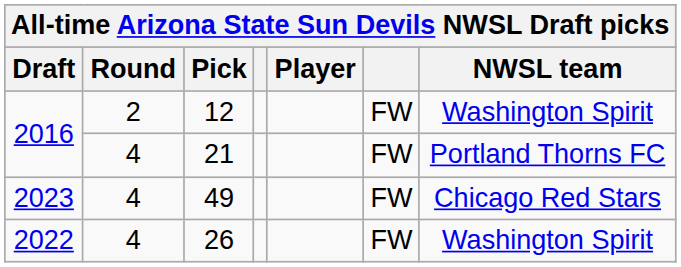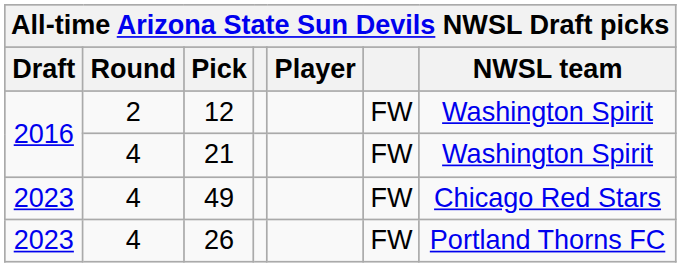(548, 154) Portland Thorns FC -> (548, 154) Washington Spirit
(44, 240) 2022 -> (44, 240) 2023
(548, 240) Washington Spirit -> (548, 240) Portland Thorns FC
